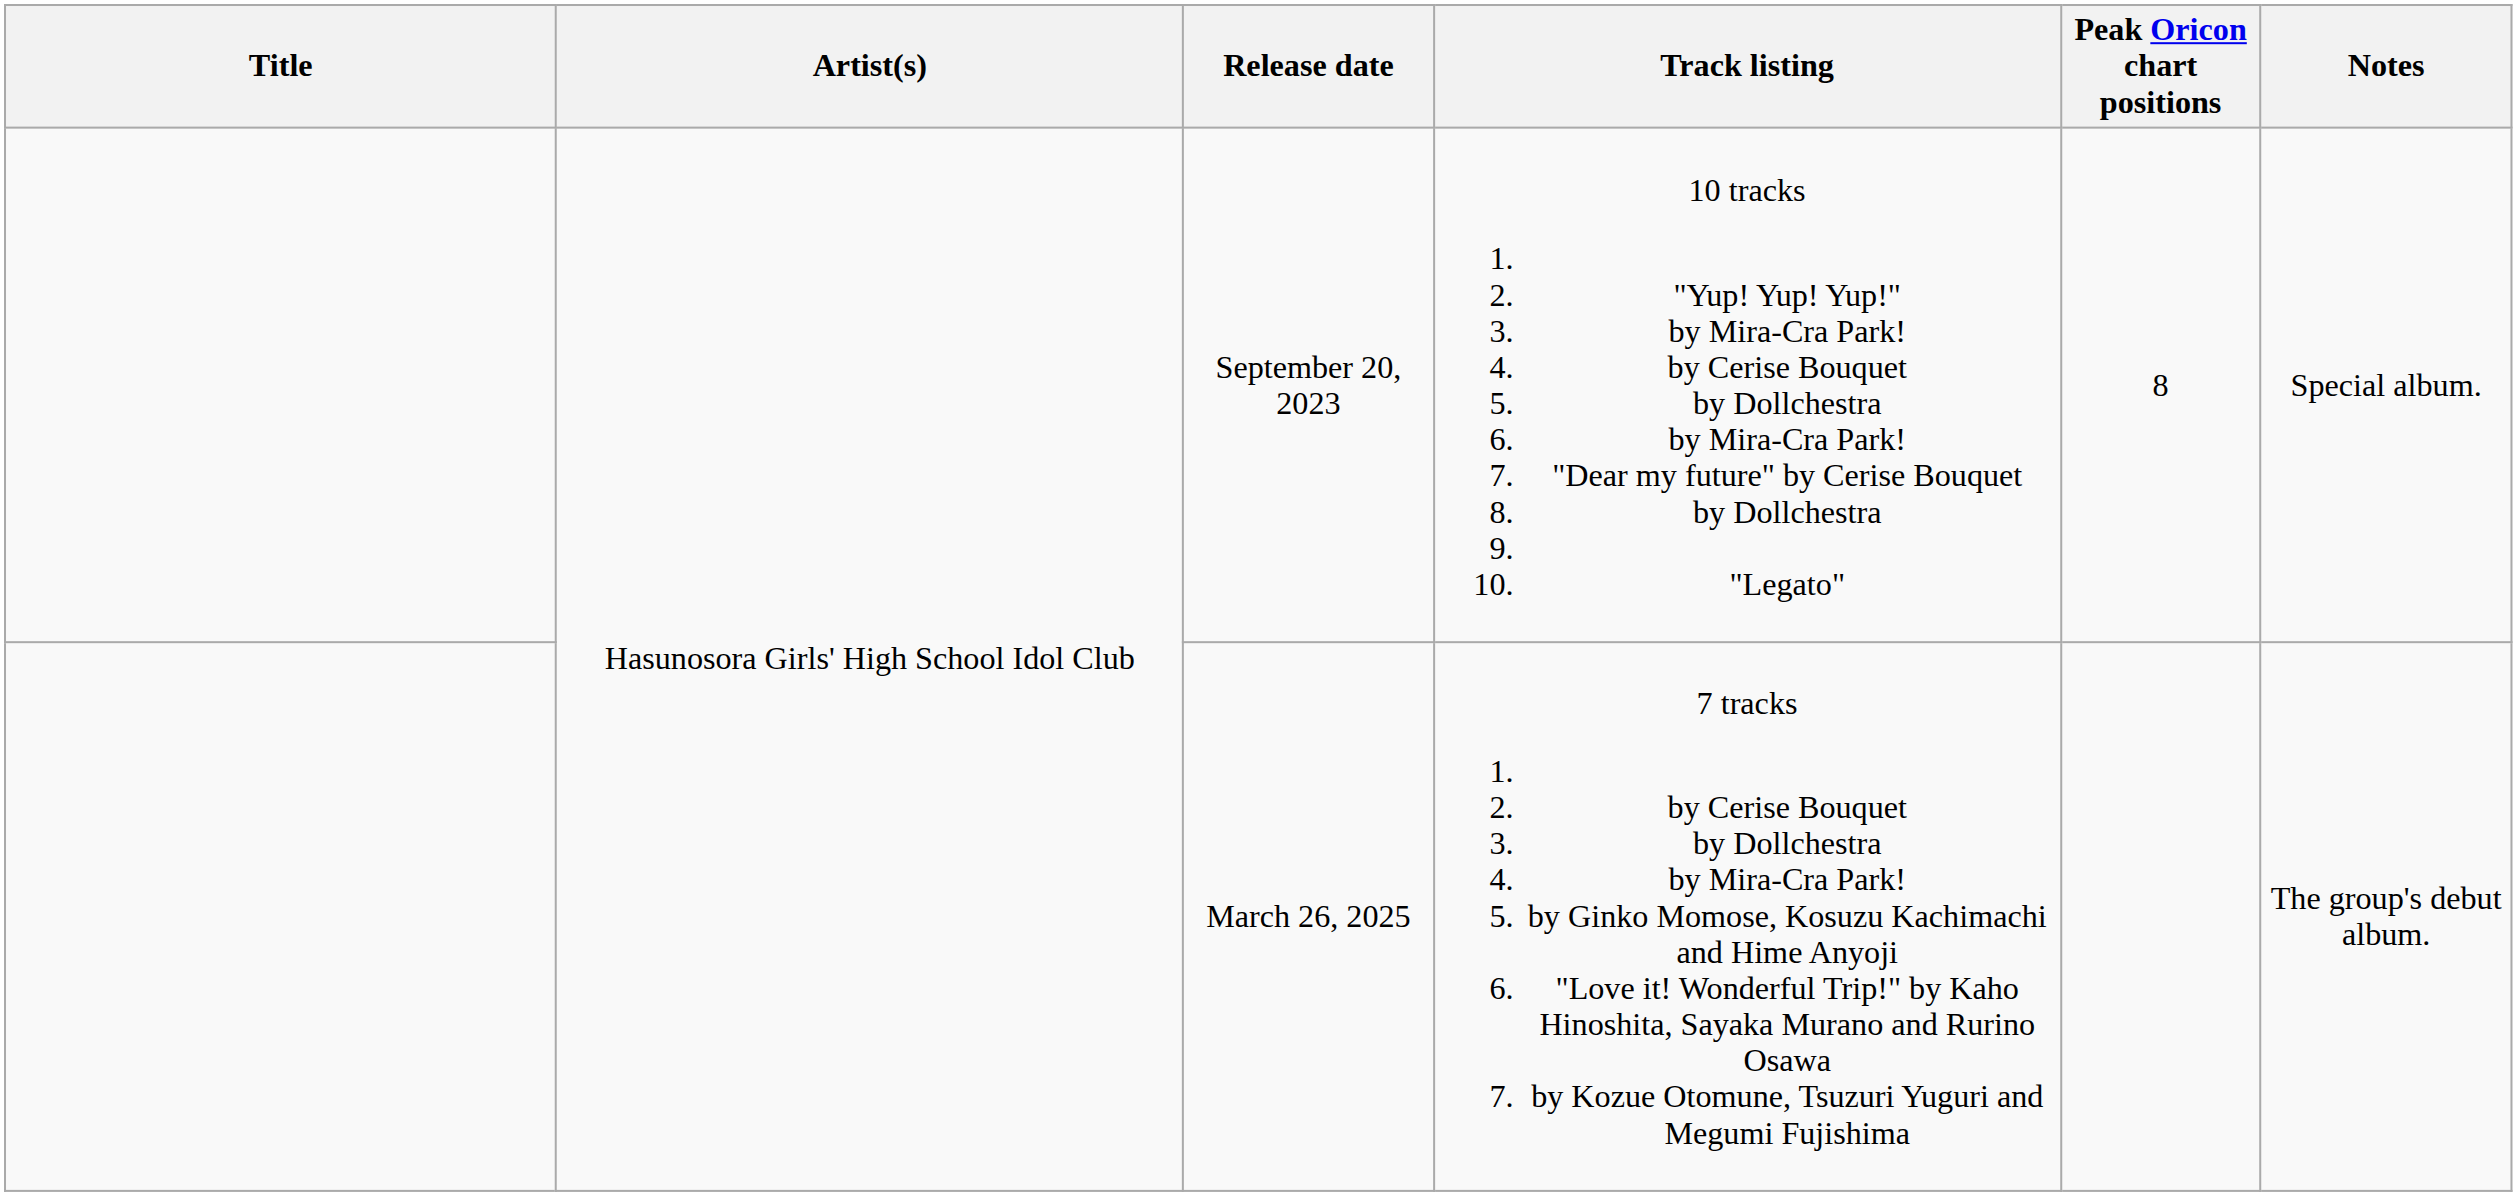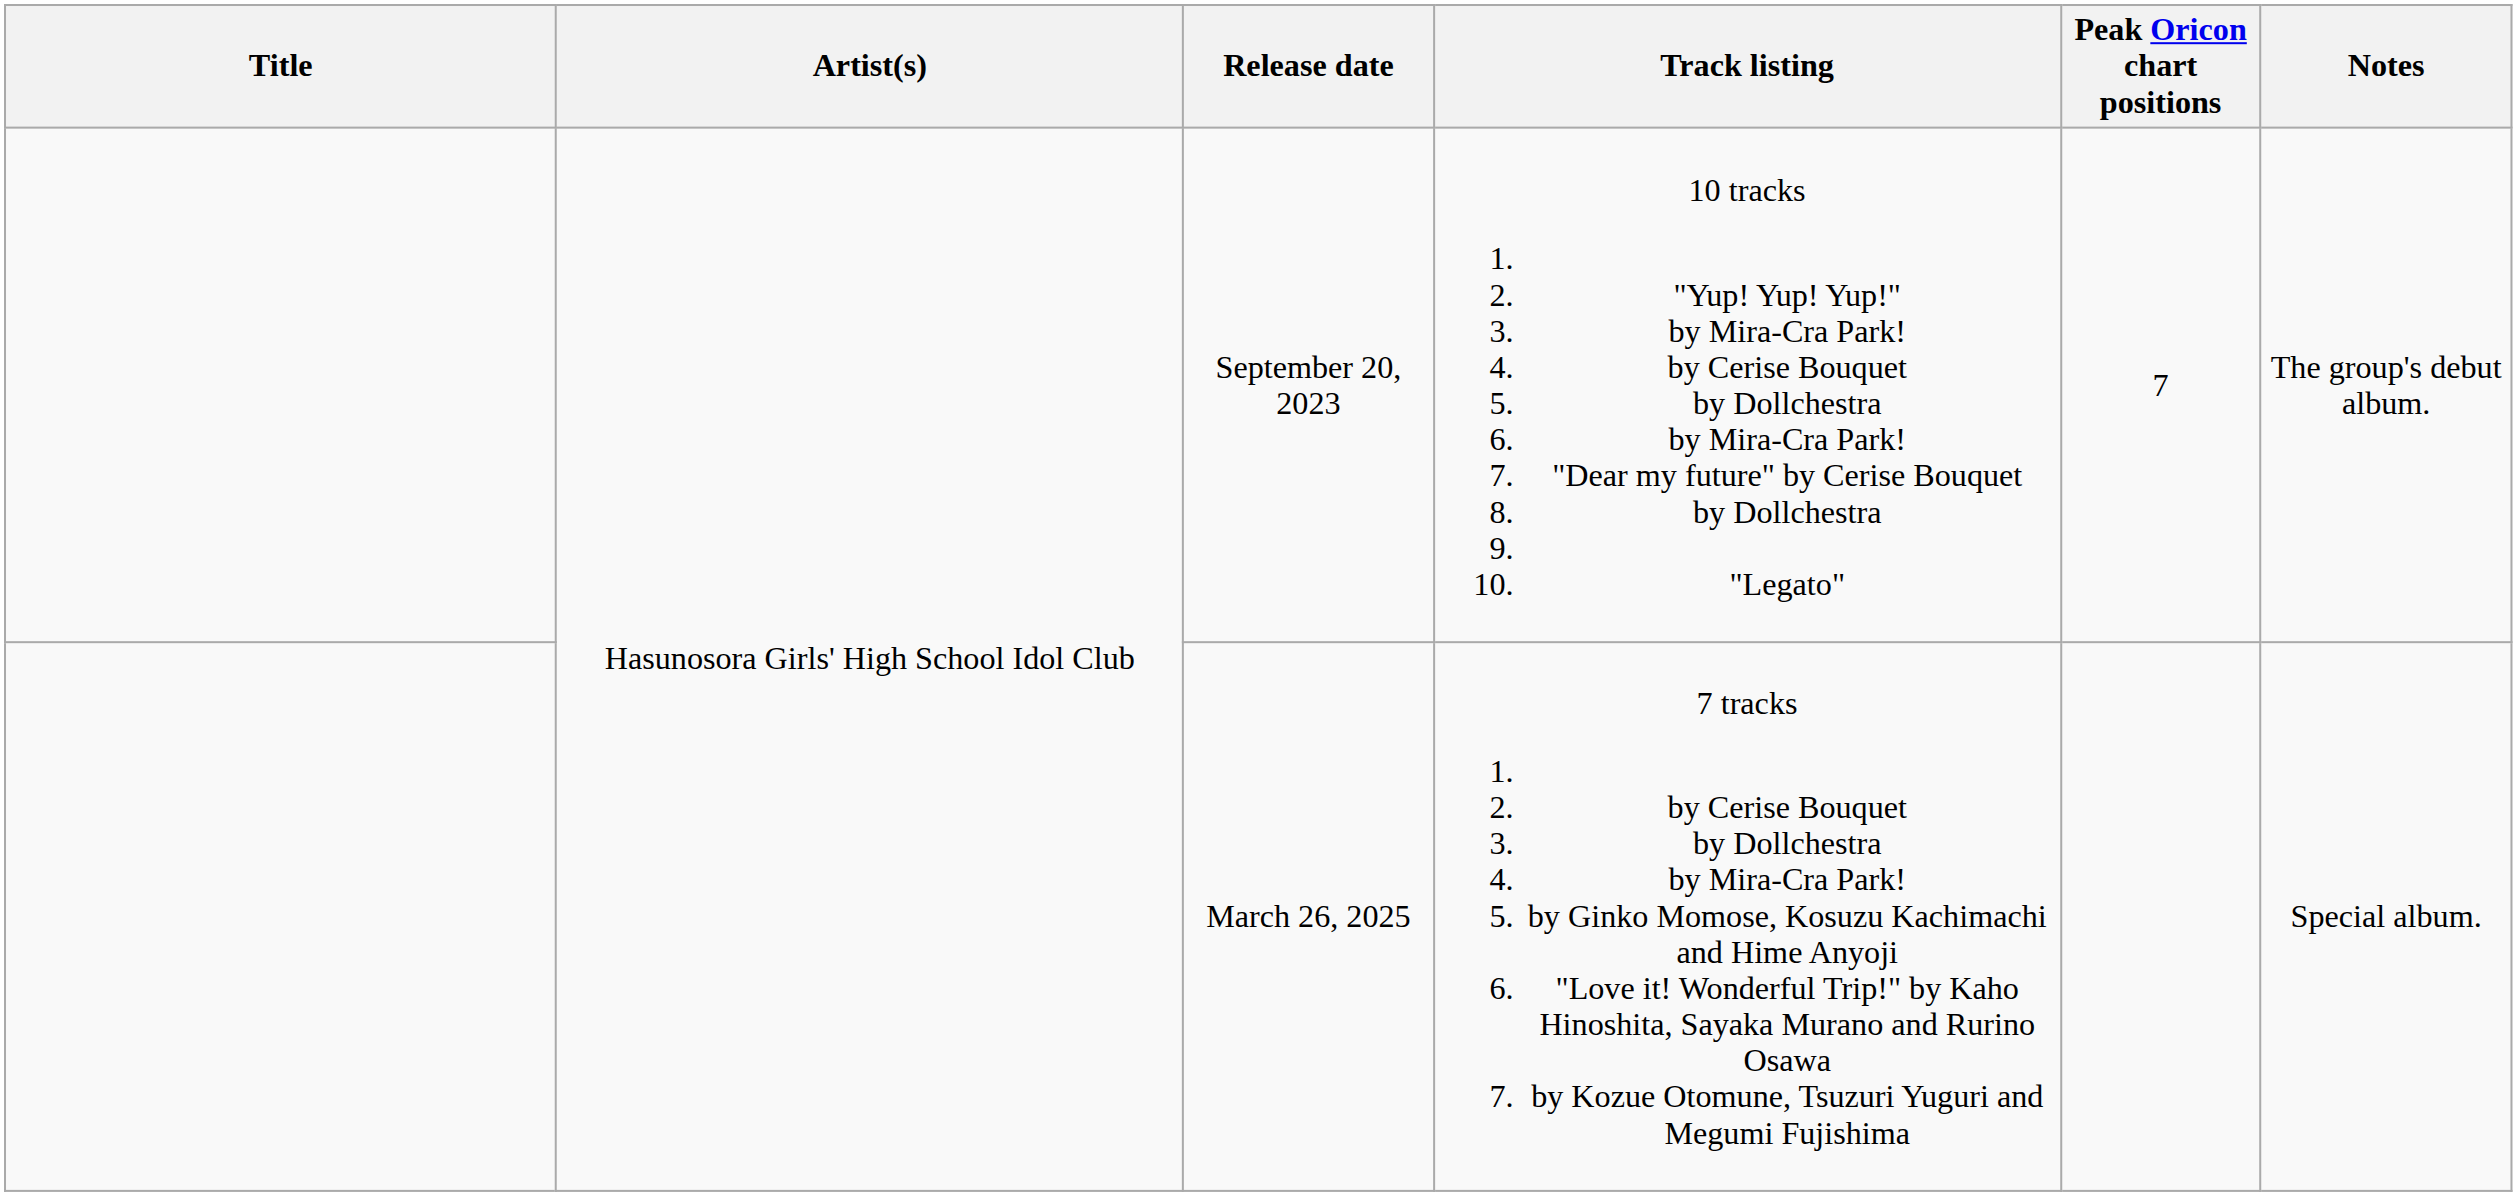(2161, 384) 8 -> (2161, 384) 7
(2386, 384) Special album. -> (2386, 384) The group's debut album.
(2386, 915) The group's debut album. -> (2386, 915) Special album.
